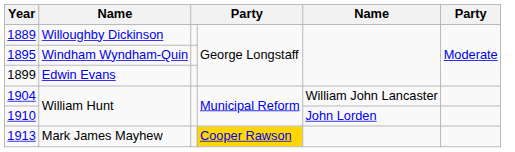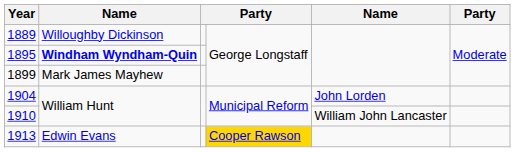(115, 55) normal -> (119, 55) bold
(79, 75) Edwin Evans -> (102, 75) Mark James Mayhew
(372, 95) William John Lancaster -> (350, 95) John Lorden
(341, 116) John Lorden -> (381, 116) William John Lancaster
(102, 136) Mark James Mayhew -> (79, 136) Edwin Evans
